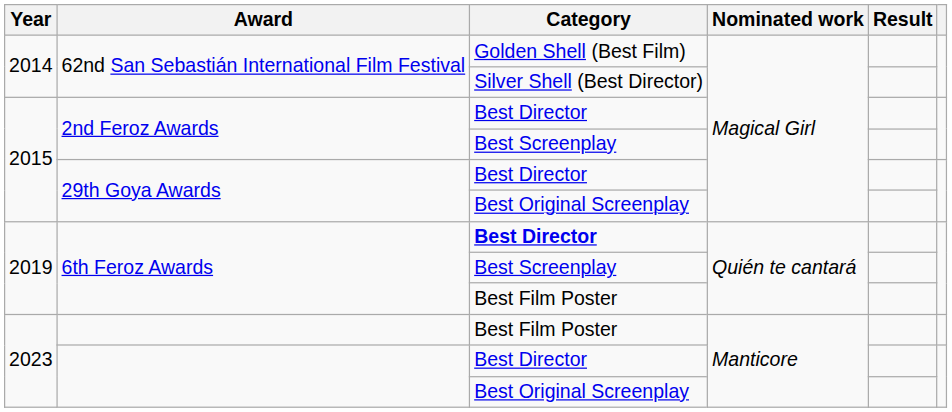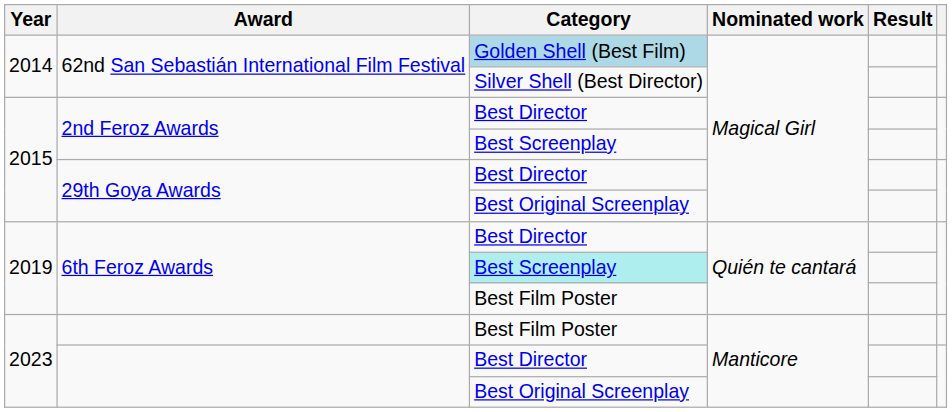(580, 50) no background -> (580, 50) lightblue background
(535, 236) bold -> (531, 236) normal
(545, 267) no background -> (545, 267) paleturquoise background
